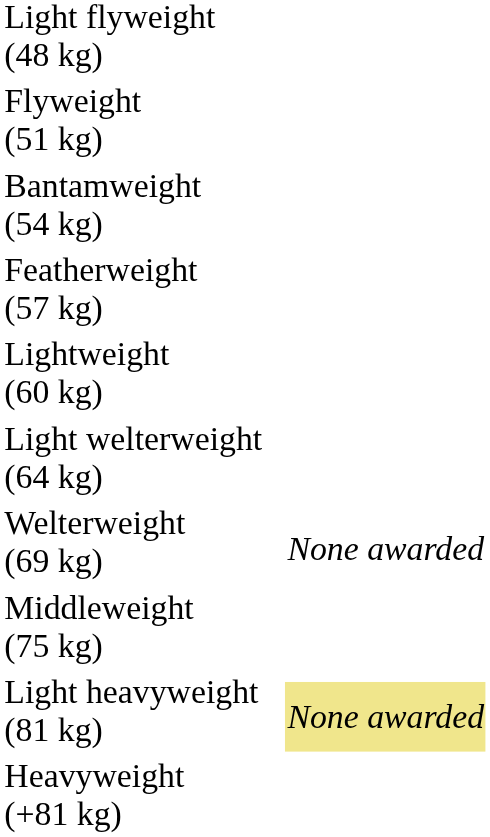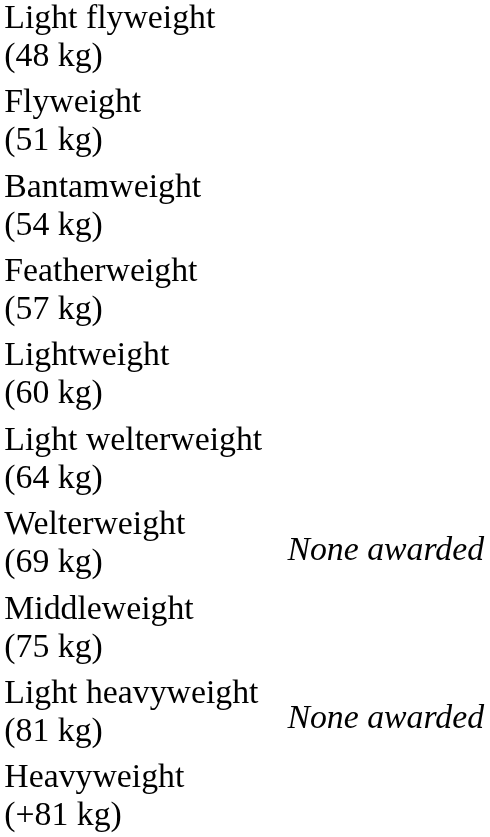(386, 716) khaki background -> (386, 716) no background
